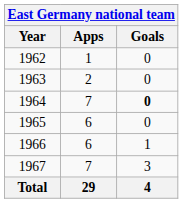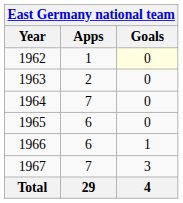(147, 58) no background -> (147, 58) lightyellow background
(147, 101) bold -> (147, 101) normal
